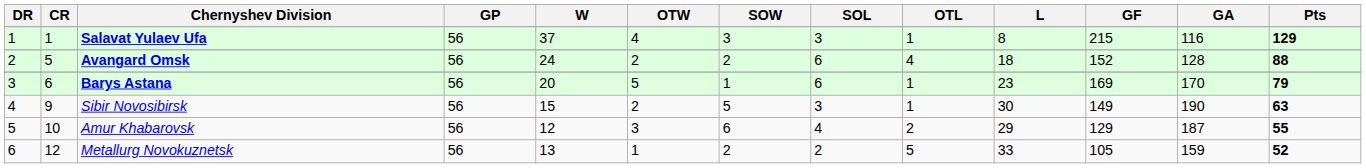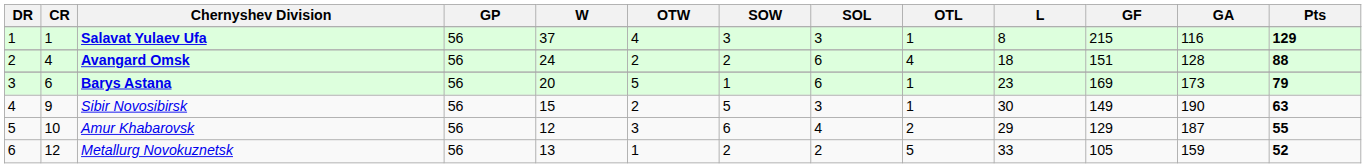(48, 60) 5 -> (48, 60) 4
(1101, 60) 152 -> (1101, 60) 151
(1193, 83) 170 -> (1193, 83) 173
